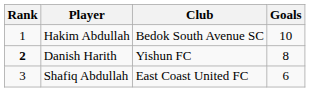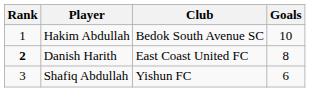(164, 55) Yishun FC -> (192, 55) East Coast United FC
(192, 76) East Coast United FC -> (164, 76) Yishun FC
